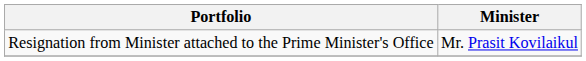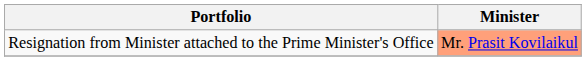(510, 42) no background -> (510, 42) lightsalmon background
